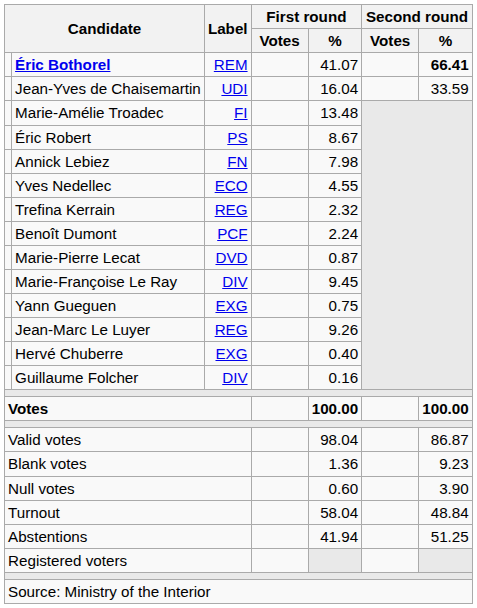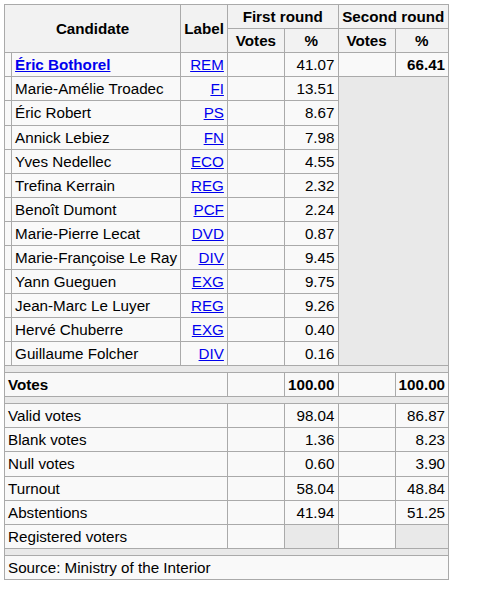- row: (108, 89)
(339, 113) 13.48 -> (315, 89) 13.51
(343, 305) 0.75 -> (320, 281) 9.75
(454, 464) 9.23 -> (430, 440) 8.23
